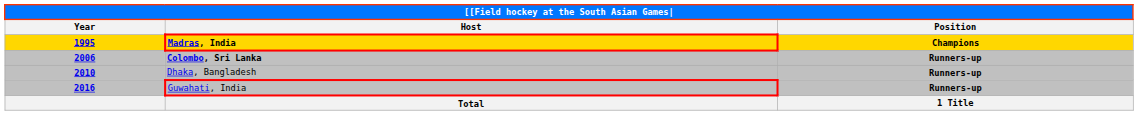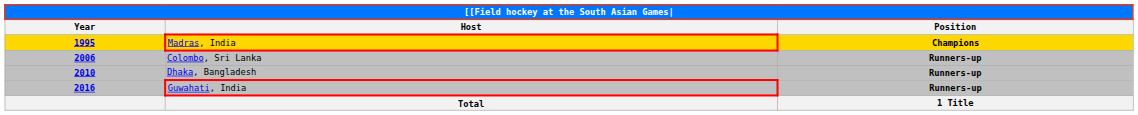(202, 43) bold -> (202, 43) normal
(214, 58) bold -> (214, 58) normal
